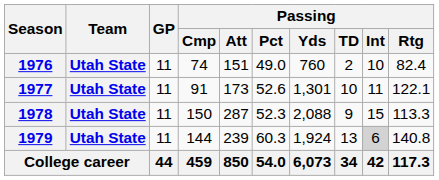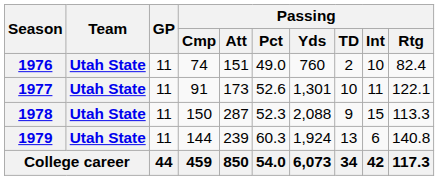(375, 138) lightgrey background -> (375, 138) no background
